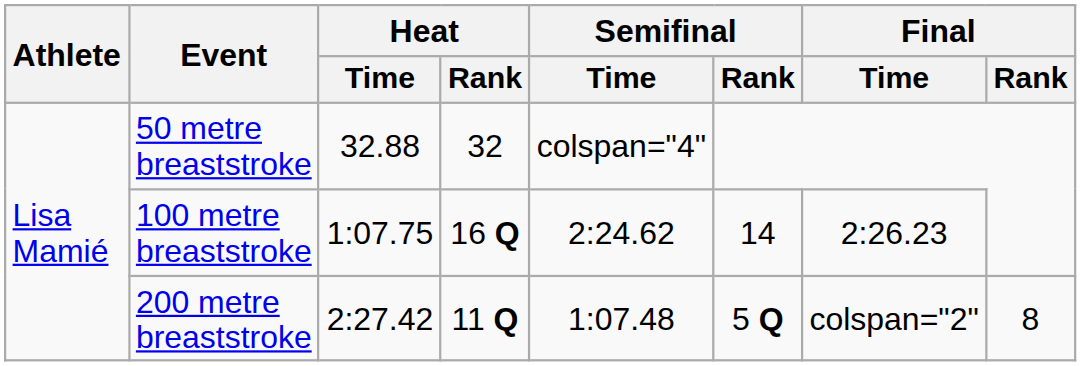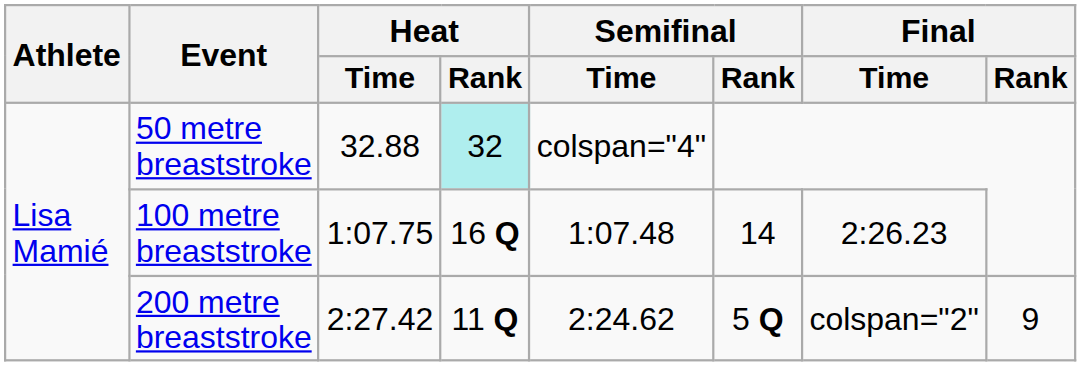(485, 147) no background -> (485, 147) paleturquoise background
(621, 233) 2:24.62 -> (621, 233) 1:07.48
(621, 319) 1:07.48 -> (621, 319) 2:24.62
(1030, 319) 8 -> (1030, 319) 9
